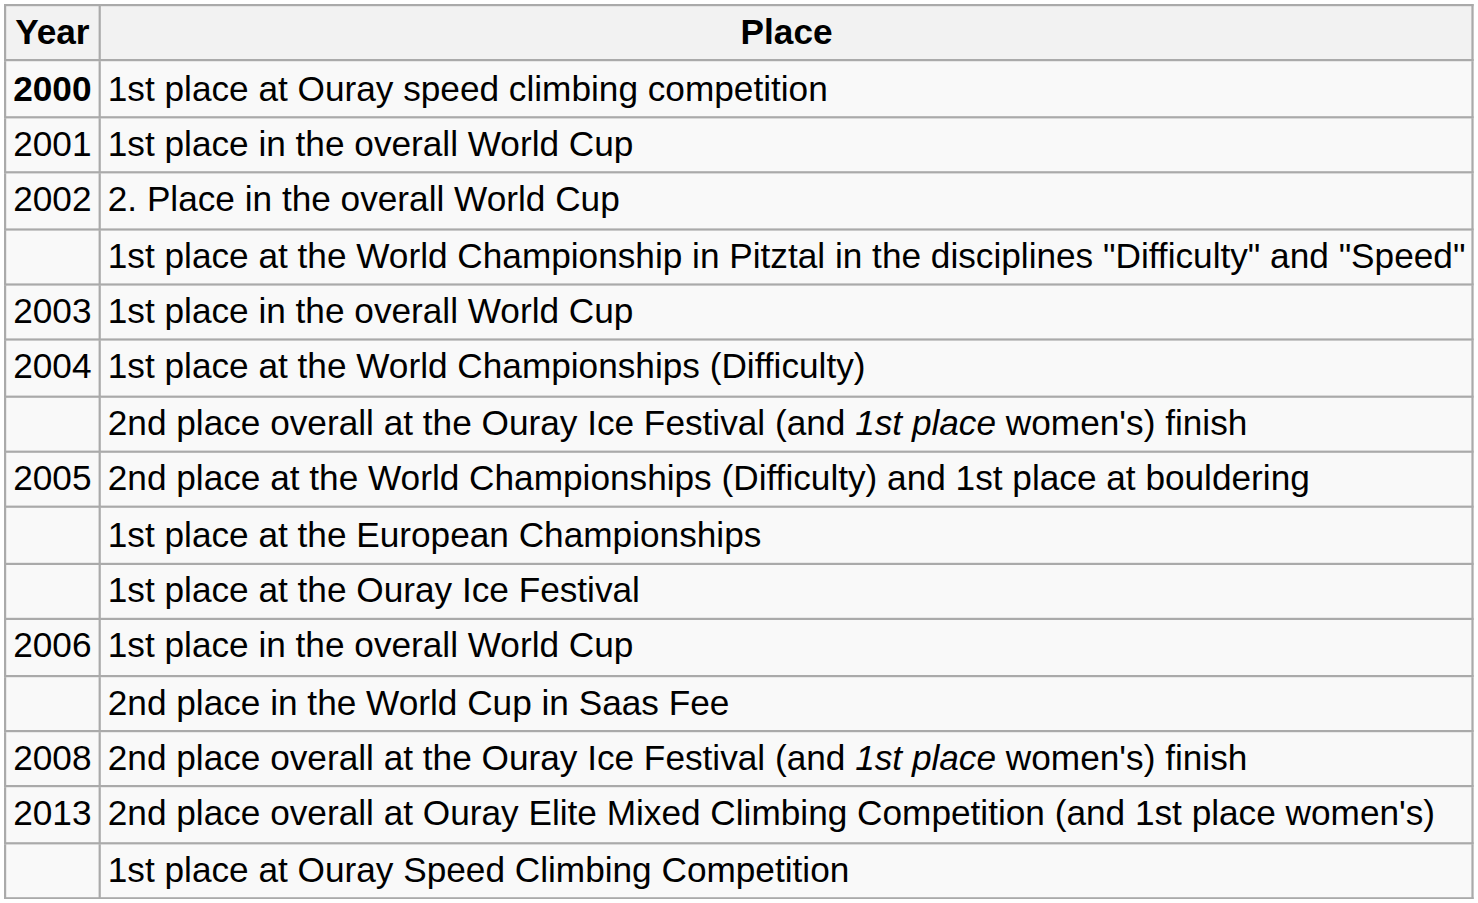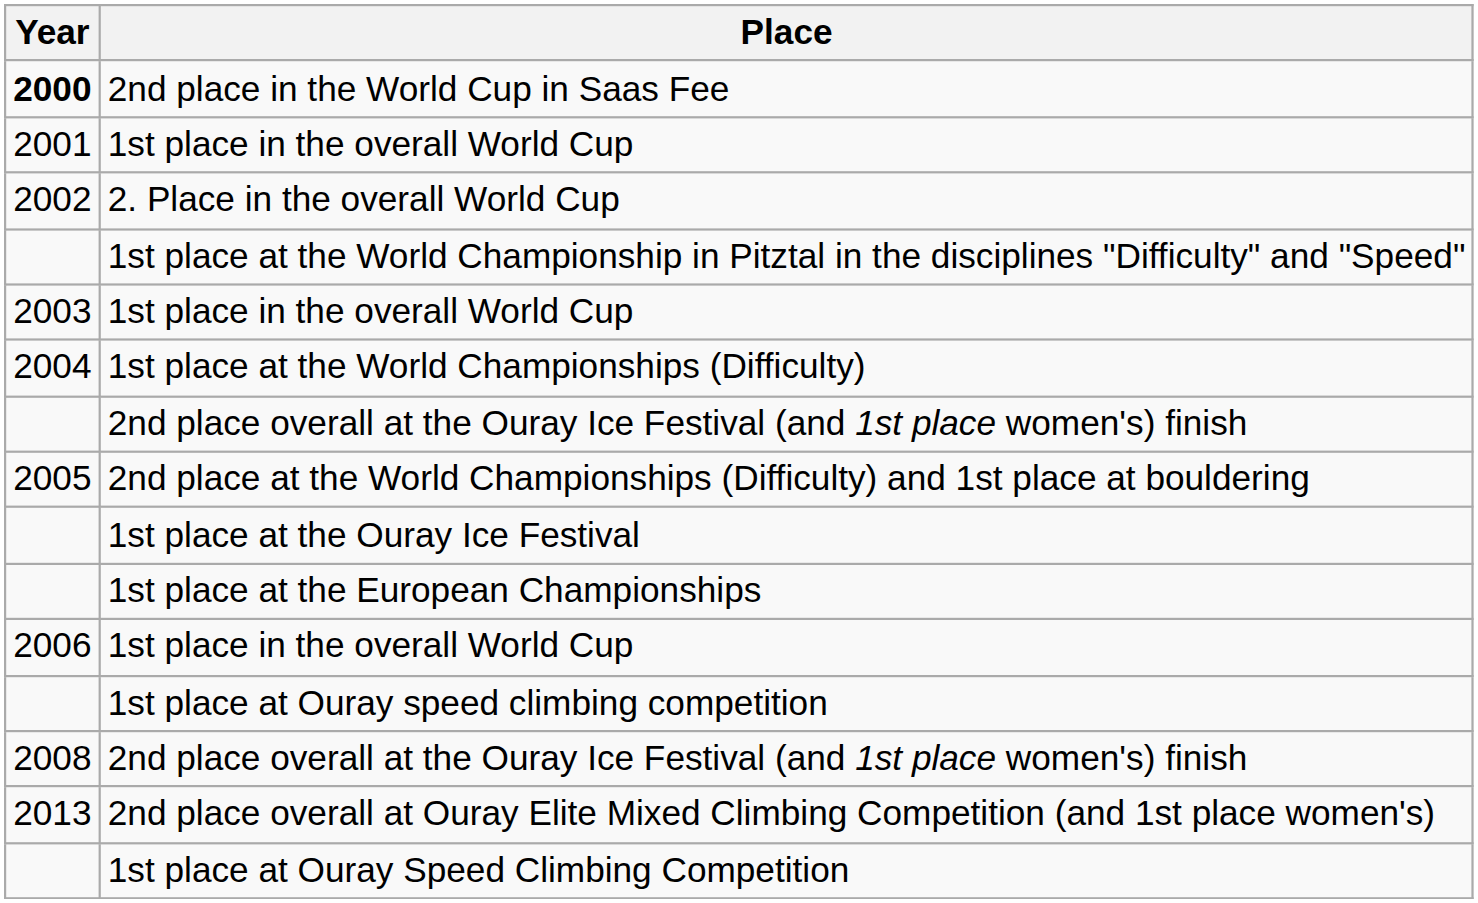(468, 88) 1st place at Ouray speed climbing competition -> (419, 88) 2nd place in the World Cup in Saas Fee
(435, 534) 1st place at the European Championships -> (374, 534) 1st place at the Ouray Ice Festival
(374, 590) 1st place at the Ouray Ice Festival -> (435, 590) 1st place at the European Championships
(419, 702) 2nd place in the World Cup in Saas Fee -> (468, 702) 1st place at Ouray speed climbing competition
